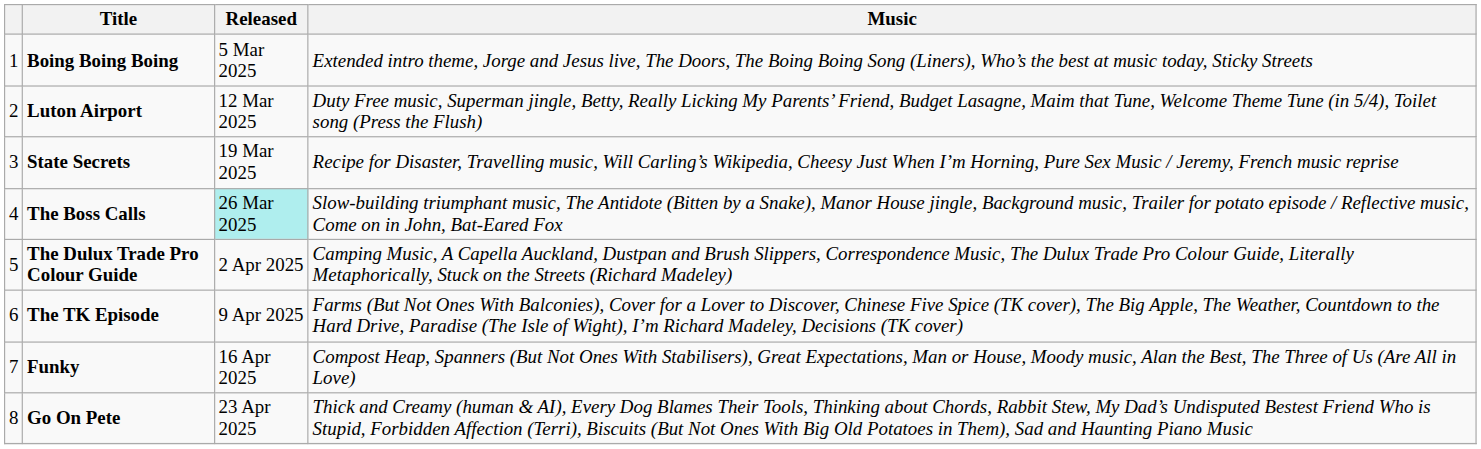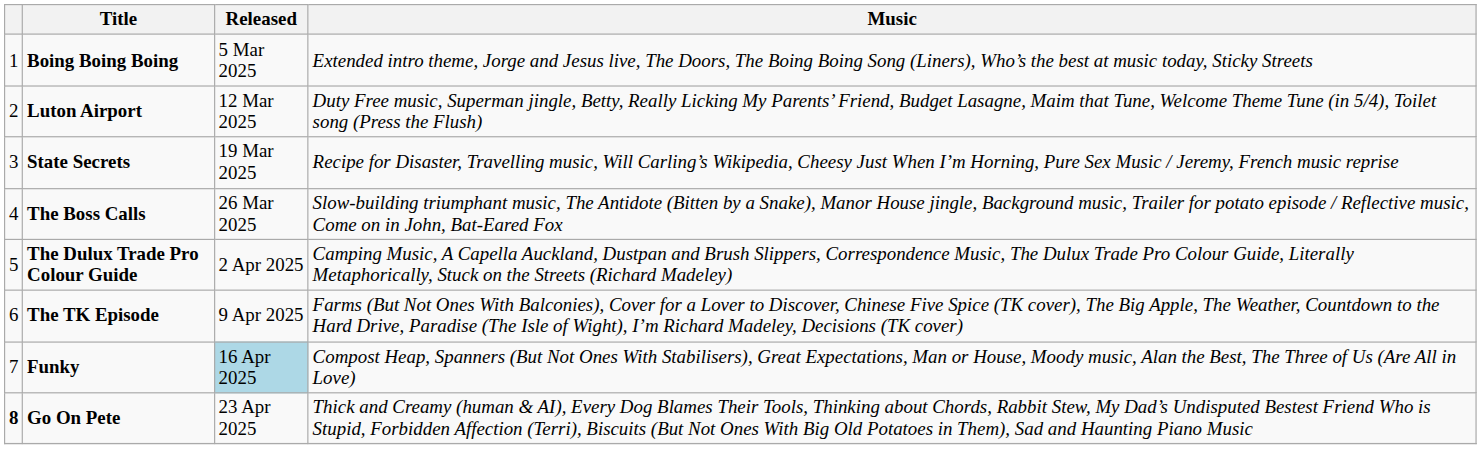(246, 213) paleturquoise background -> (246, 213) no background
(245, 367) no background -> (245, 367) lightblue background
(14, 418) normal -> (14, 418) bold
